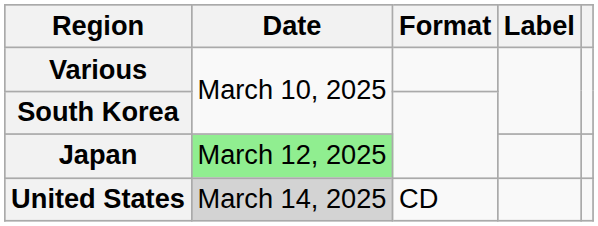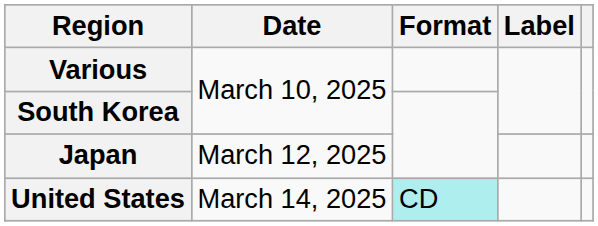(292, 155) lightgreen background -> (292, 155) no background
(292, 198) lightgrey background -> (292, 198) no background
(419, 198) no background -> (419, 198) paleturquoise background
